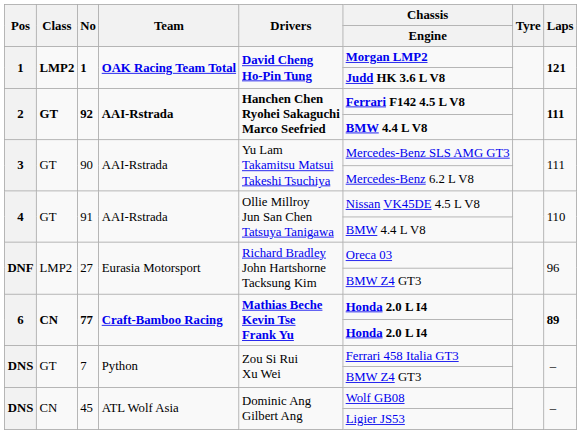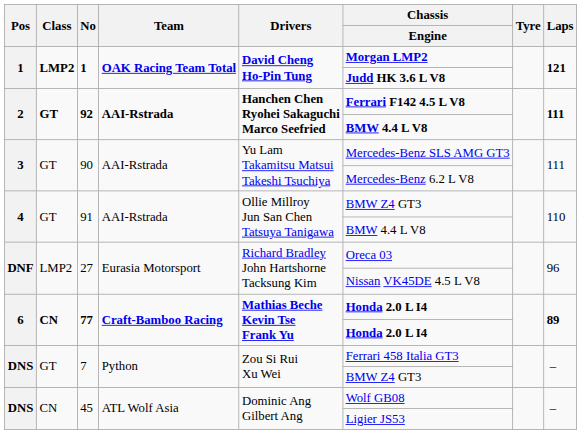(413, 204) Nissan VK45DE 4.5 L V8 -> (383, 204) BMW Z4 GT3
(383, 281) BMW Z4 GT3 -> (413, 281) Nissan VK45DE 4.5 L V8
